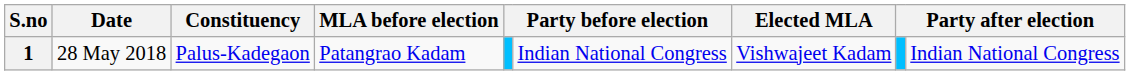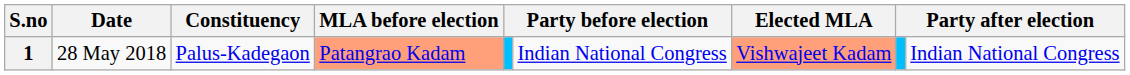(392, 53) no background -> (392, 53) lightsalmon background
(814, 53) no background -> (814, 53) lightsalmon background
